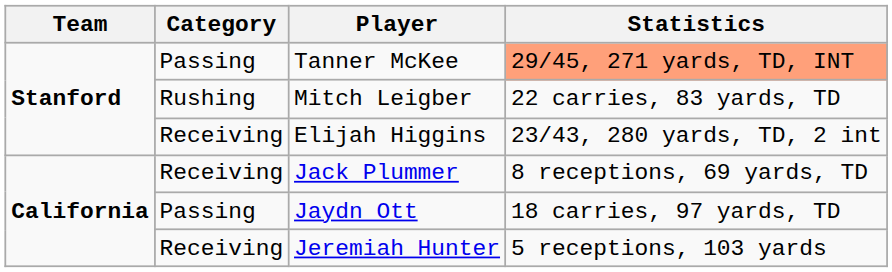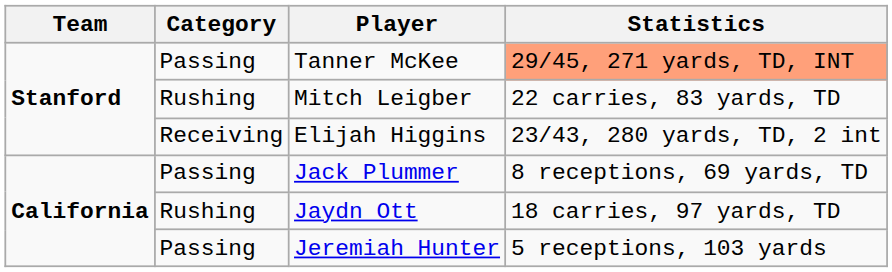(221, 174) Receiving -> (208, 174) Passing
(208, 211) Passing -> (208, 211) Rushing
(221, 248) Receiving -> (208, 248) Passing
